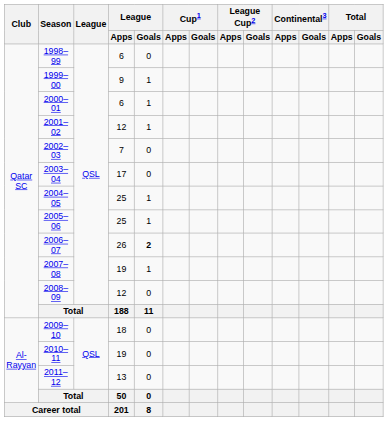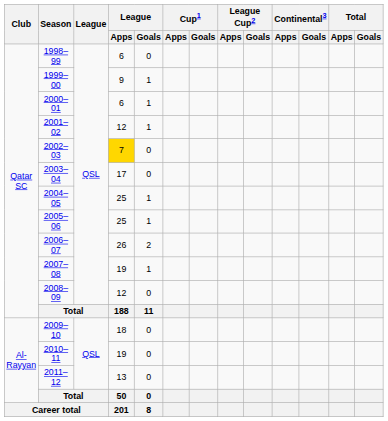(121, 151) no background -> (121, 151) gold background
(149, 245) bold -> (149, 245) normal
